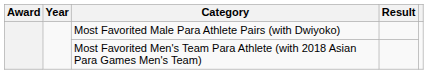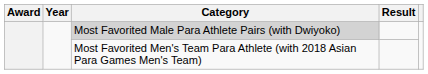(207, 30) no background -> (207, 30) lightgrey background
